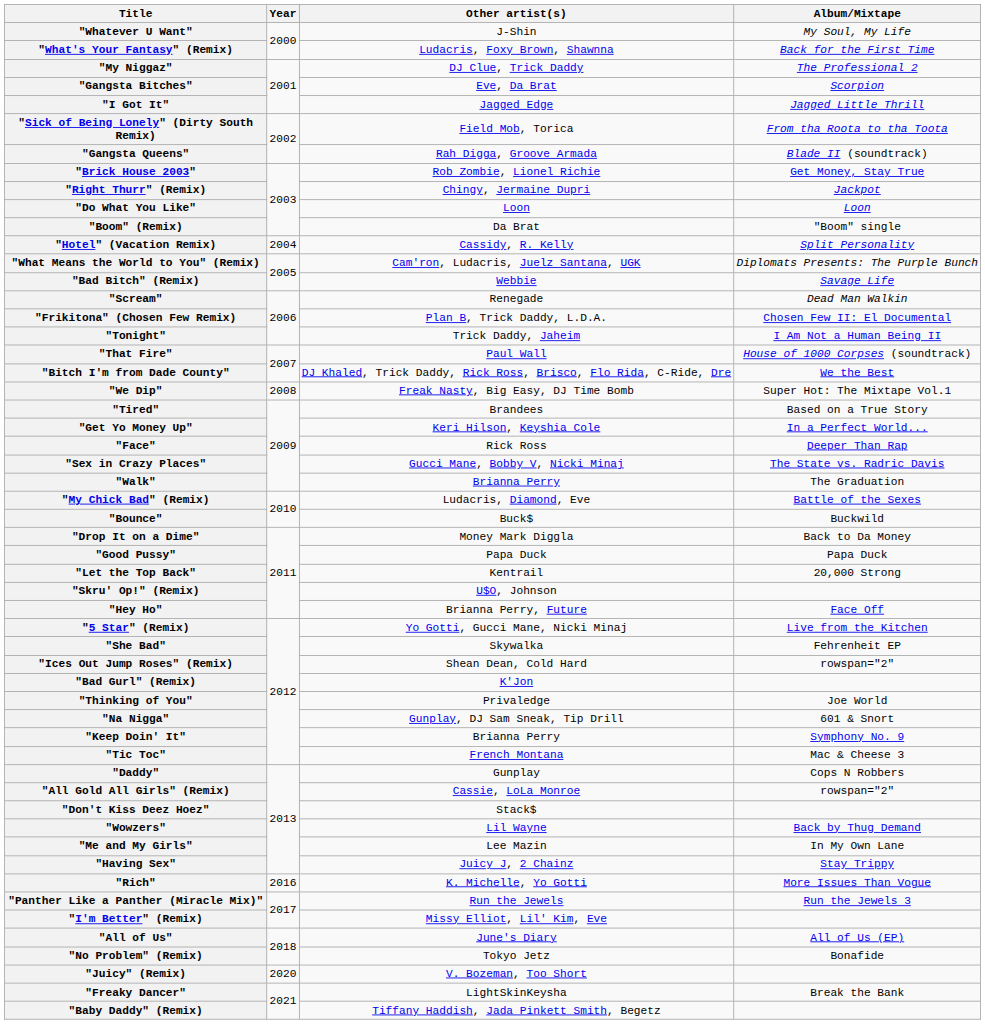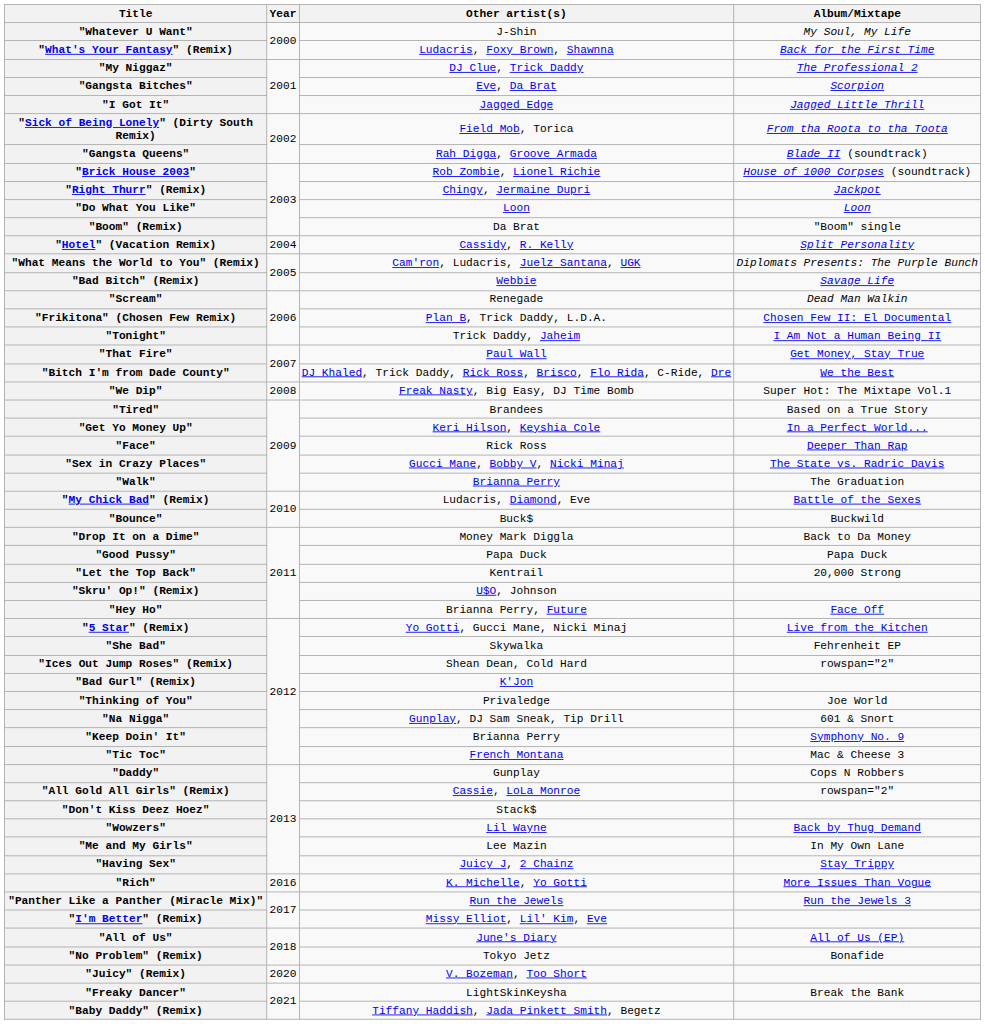(857, 172) Get Money, Stay True -> (857, 172) House of 1000 Corpses (soundtrack)
(857, 354) House of 1000 Corpses (soundtrack) -> (857, 354) Get Money, Stay True
